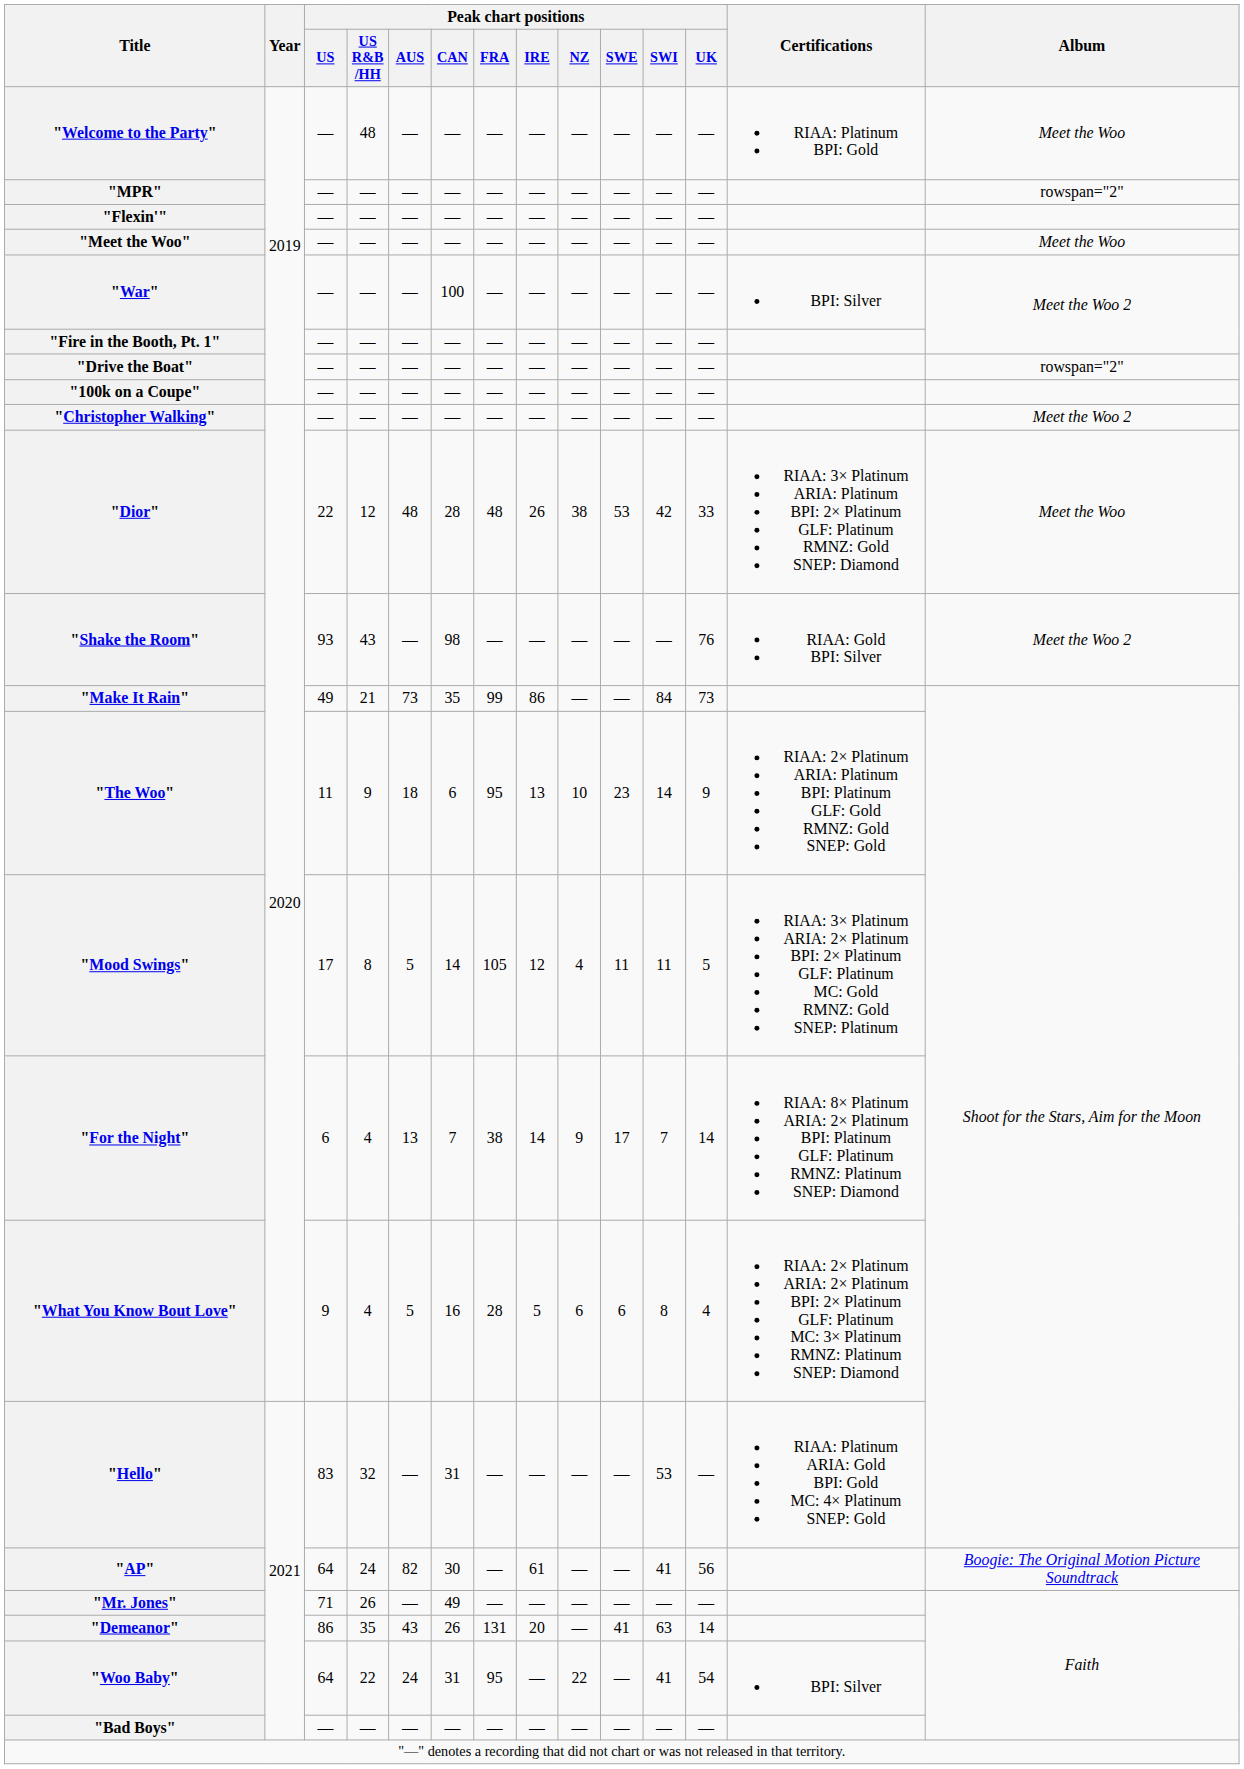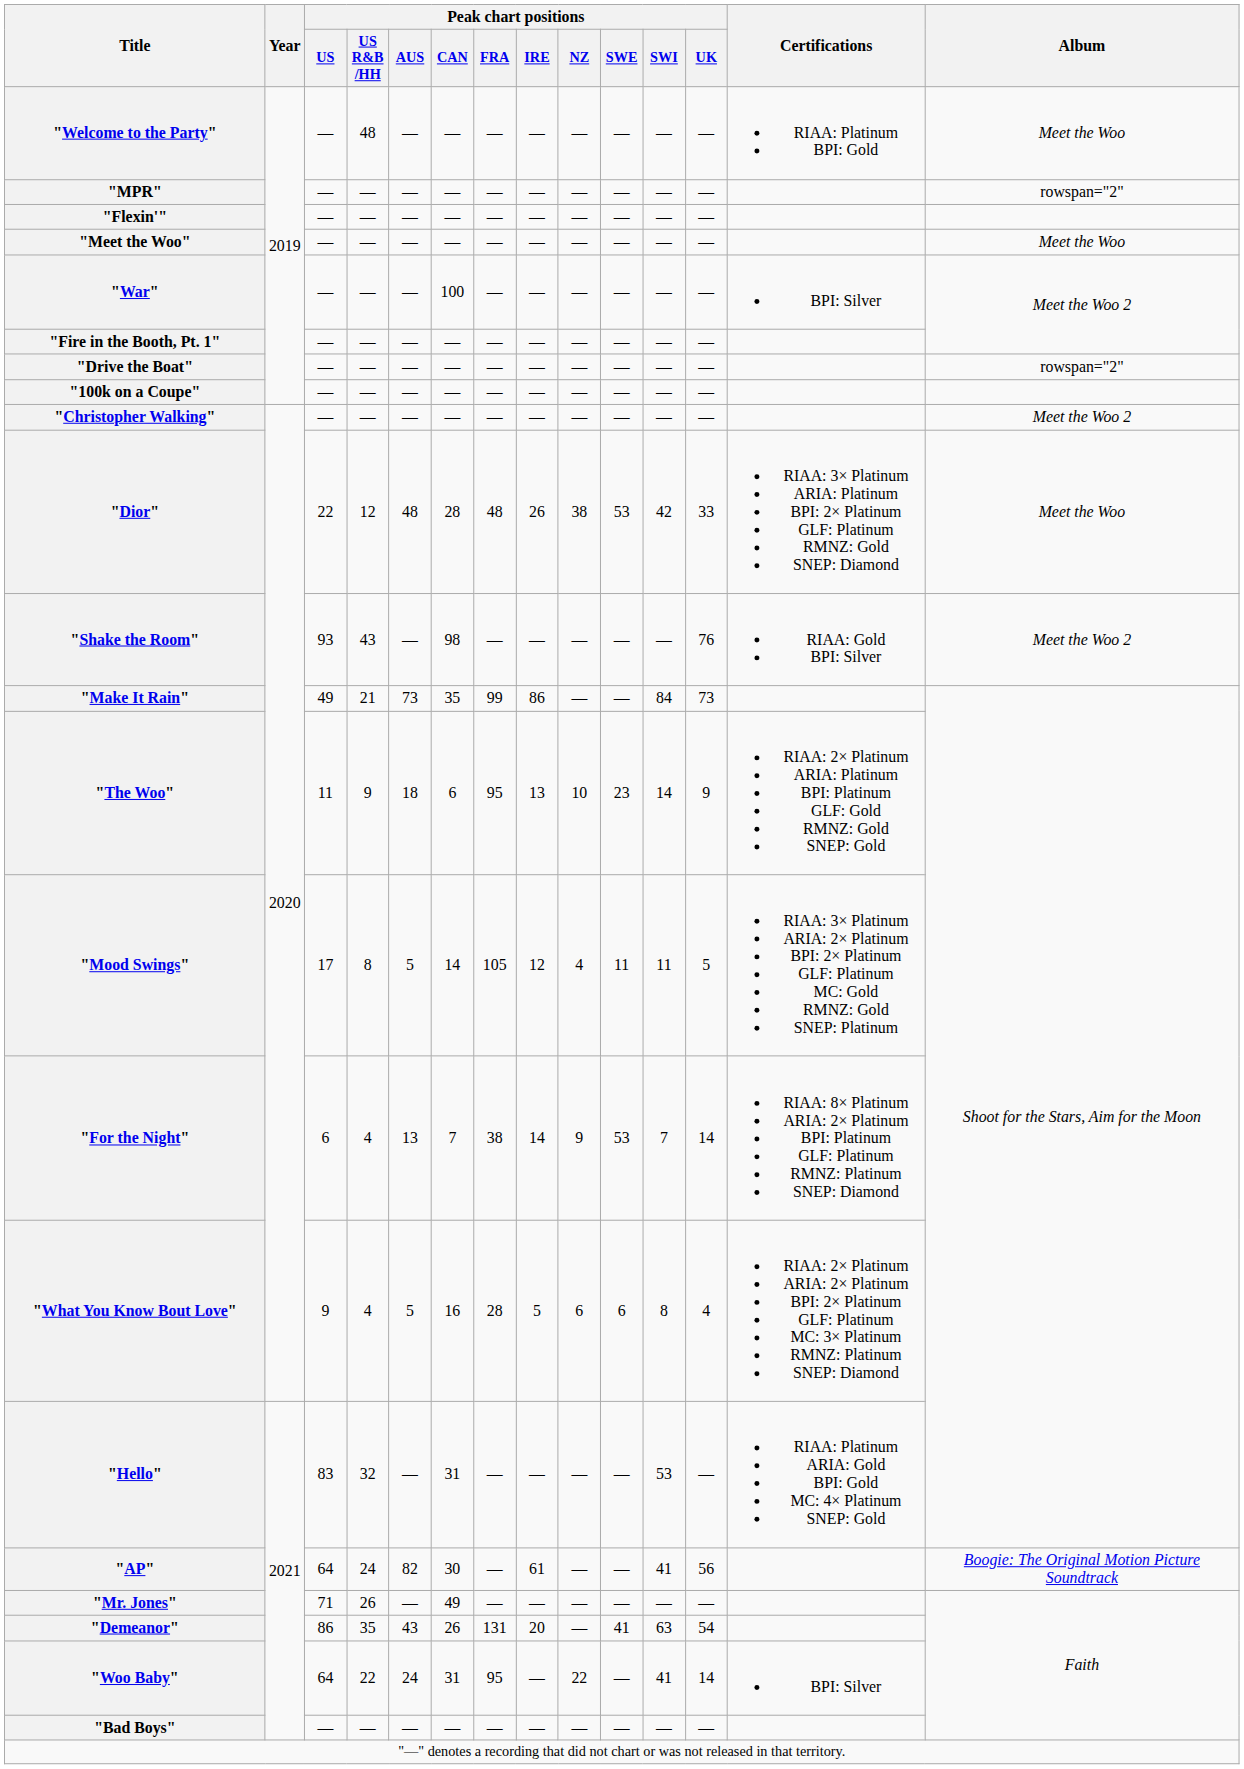(622, 1138) 17 -> (622, 1138) 53
(706, 1628) 14 -> (706, 1628) 54
(706, 1677) 54 -> (706, 1677) 14
